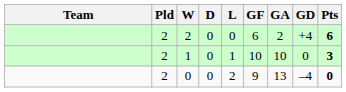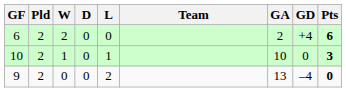columns swapped: (78, 14) <-> (255, 14)
